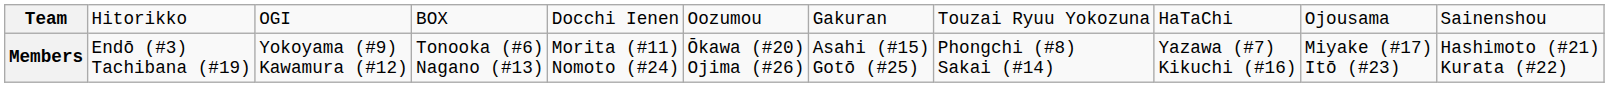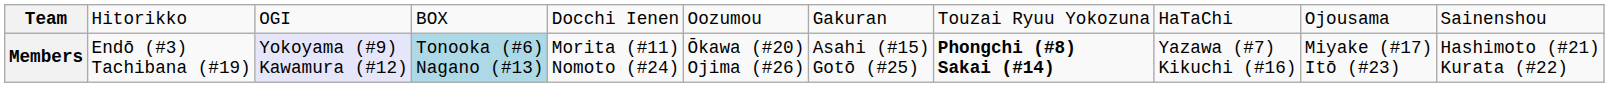(333, 58) no background -> (333, 58) lavender background
(480, 58) no background -> (480, 58) lightblue background
(1007, 58) normal -> (1007, 58) bold
